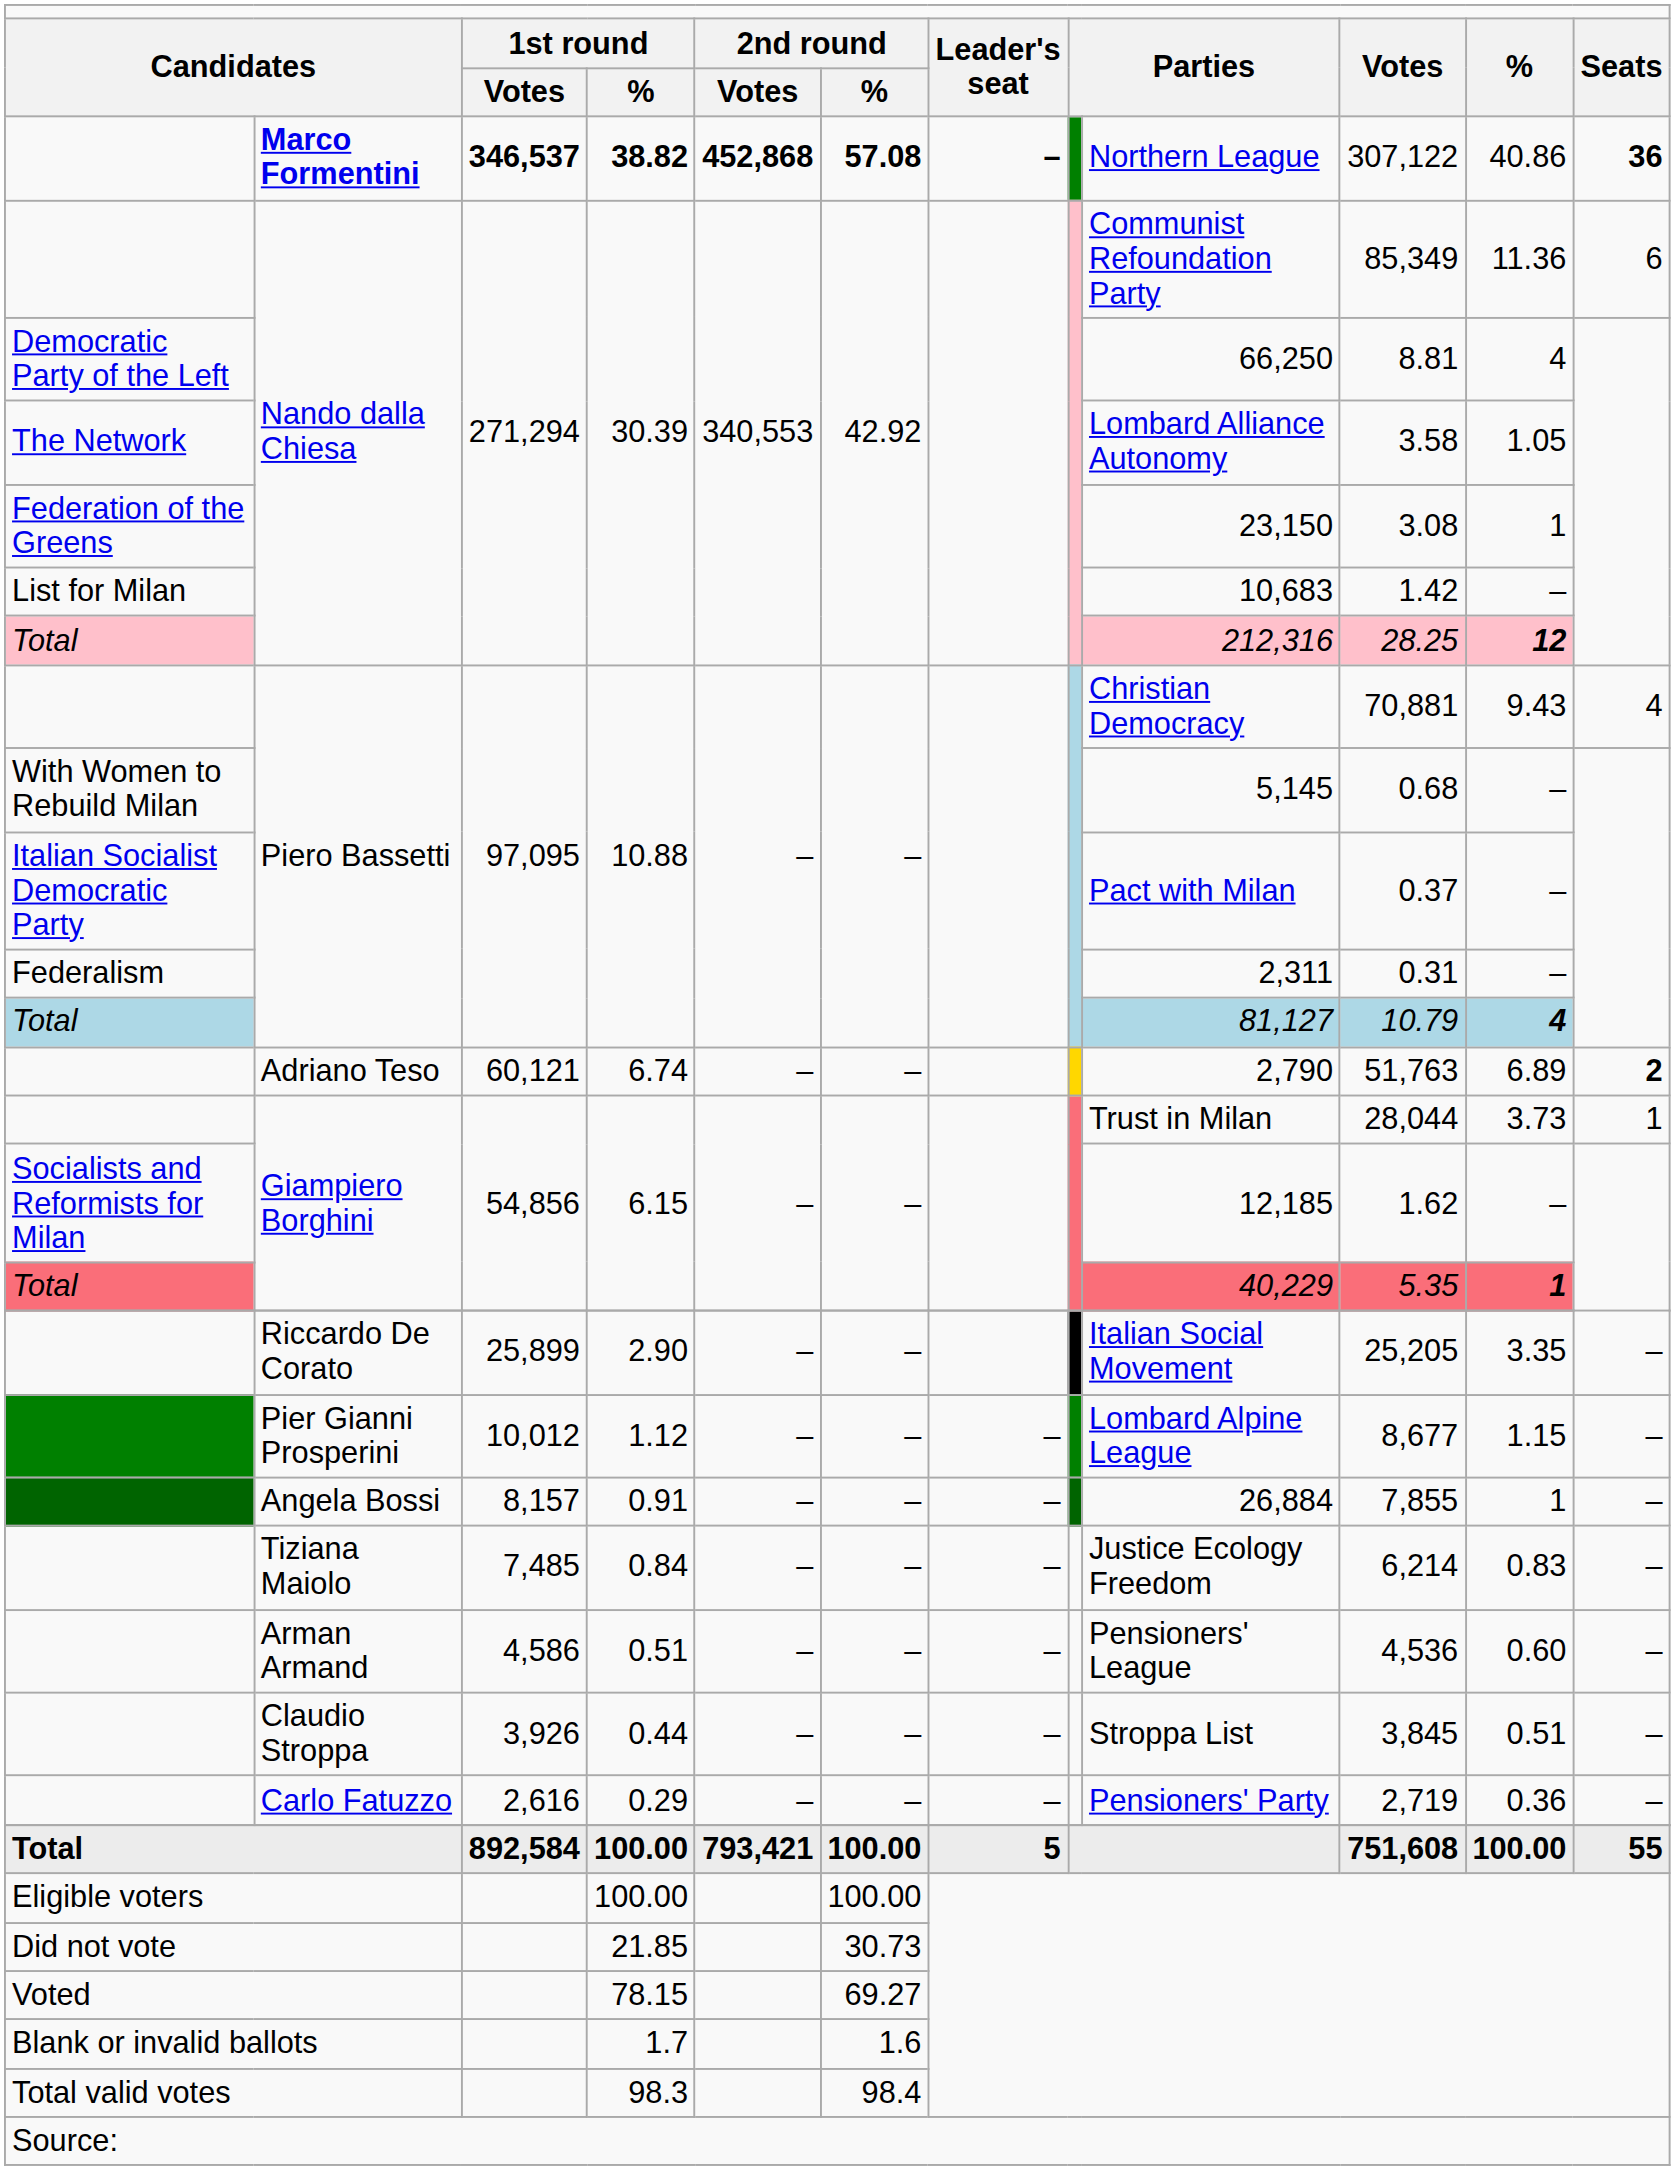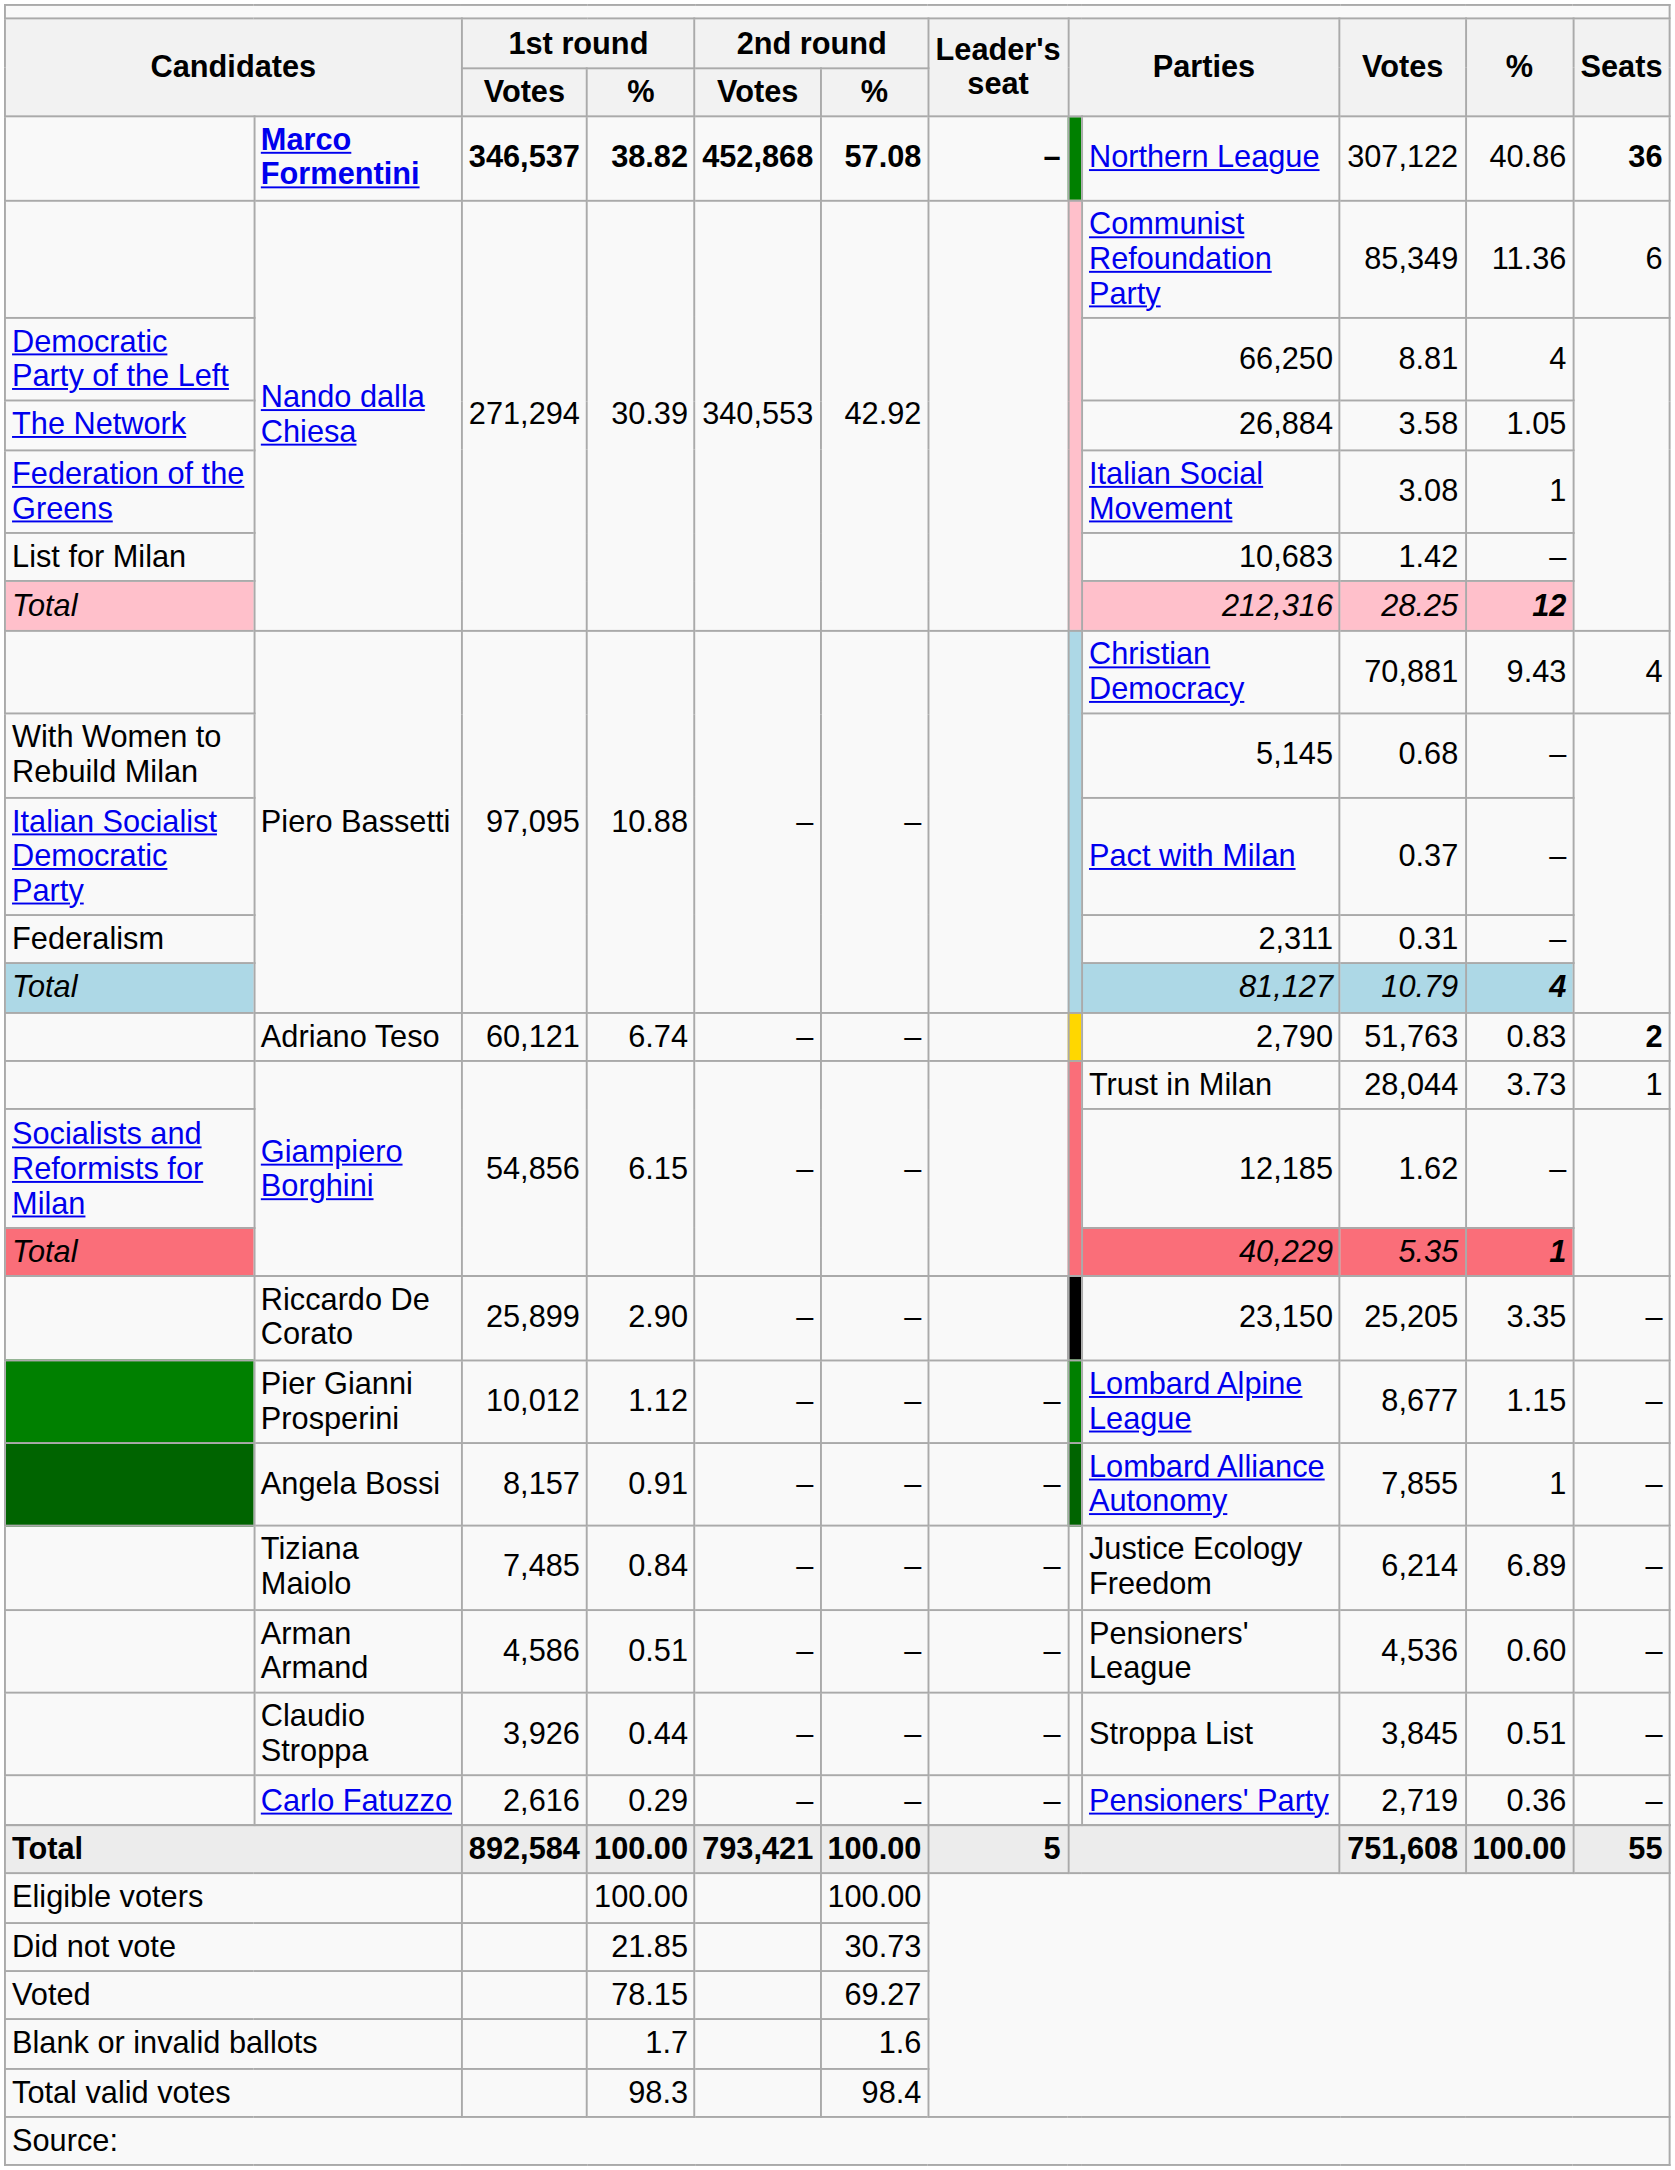(1207, 442) Lombard Alliance Autonomy -> (1286, 424) 26,884
(1286, 525) 23,150 -> (1176, 490) Italian Social Movement
(1536, 1070) 6.89 -> (1536, 1036) 0.83
(1176, 1351) Italian Social Movement -> (1286, 1317) 23,150
(1286, 1501) 26,884 -> (1207, 1483) Lombard Alliance Autonomy
(1536, 1567) 0.83 -> (1536, 1567) 6.89
